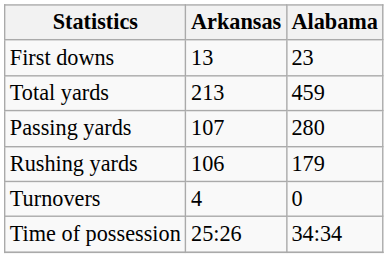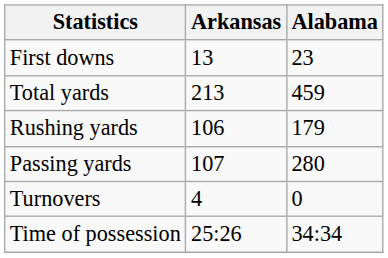rows swapped: (74, 163) <-> (71, 128)
